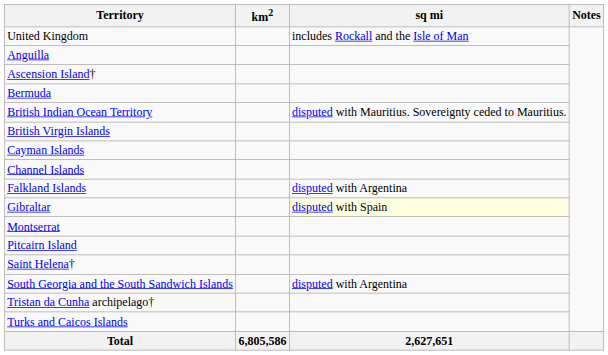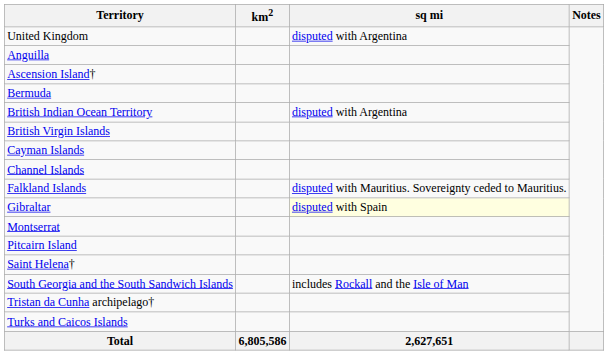(380, 36) includes Rockall and the Isle of Man -> (350, 36) disputed with Argentina
(429, 112) disputed with Mauritius. Sovereignty ceded to Mauritius. -> (350, 112) disputed with Argentina
(350, 188) disputed with Argentina -> (429, 188) disputed with Mauritius. Sovereignty ceded to Mauritius.
(350, 283) disputed with Argentina -> (380, 283) includes Rockall and the Isle of Man
